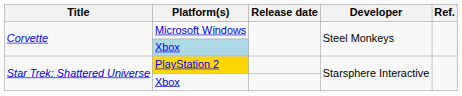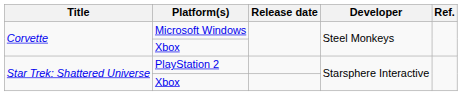(167, 47) lightblue background -> (167, 47) no background
(187, 64) gold background -> (187, 64) no background
